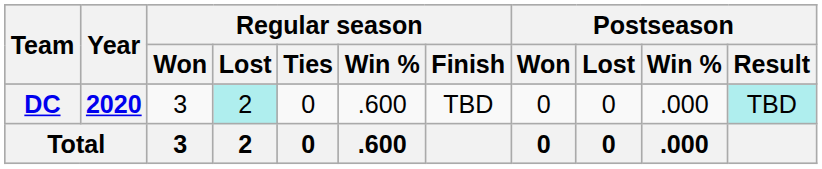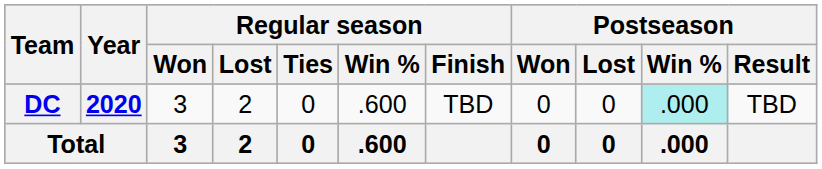(245, 104) paleturquoise background -> (245, 104) no background
(684, 104) no background -> (684, 104) paleturquoise background
(772, 104) paleturquoise background -> (772, 104) no background
